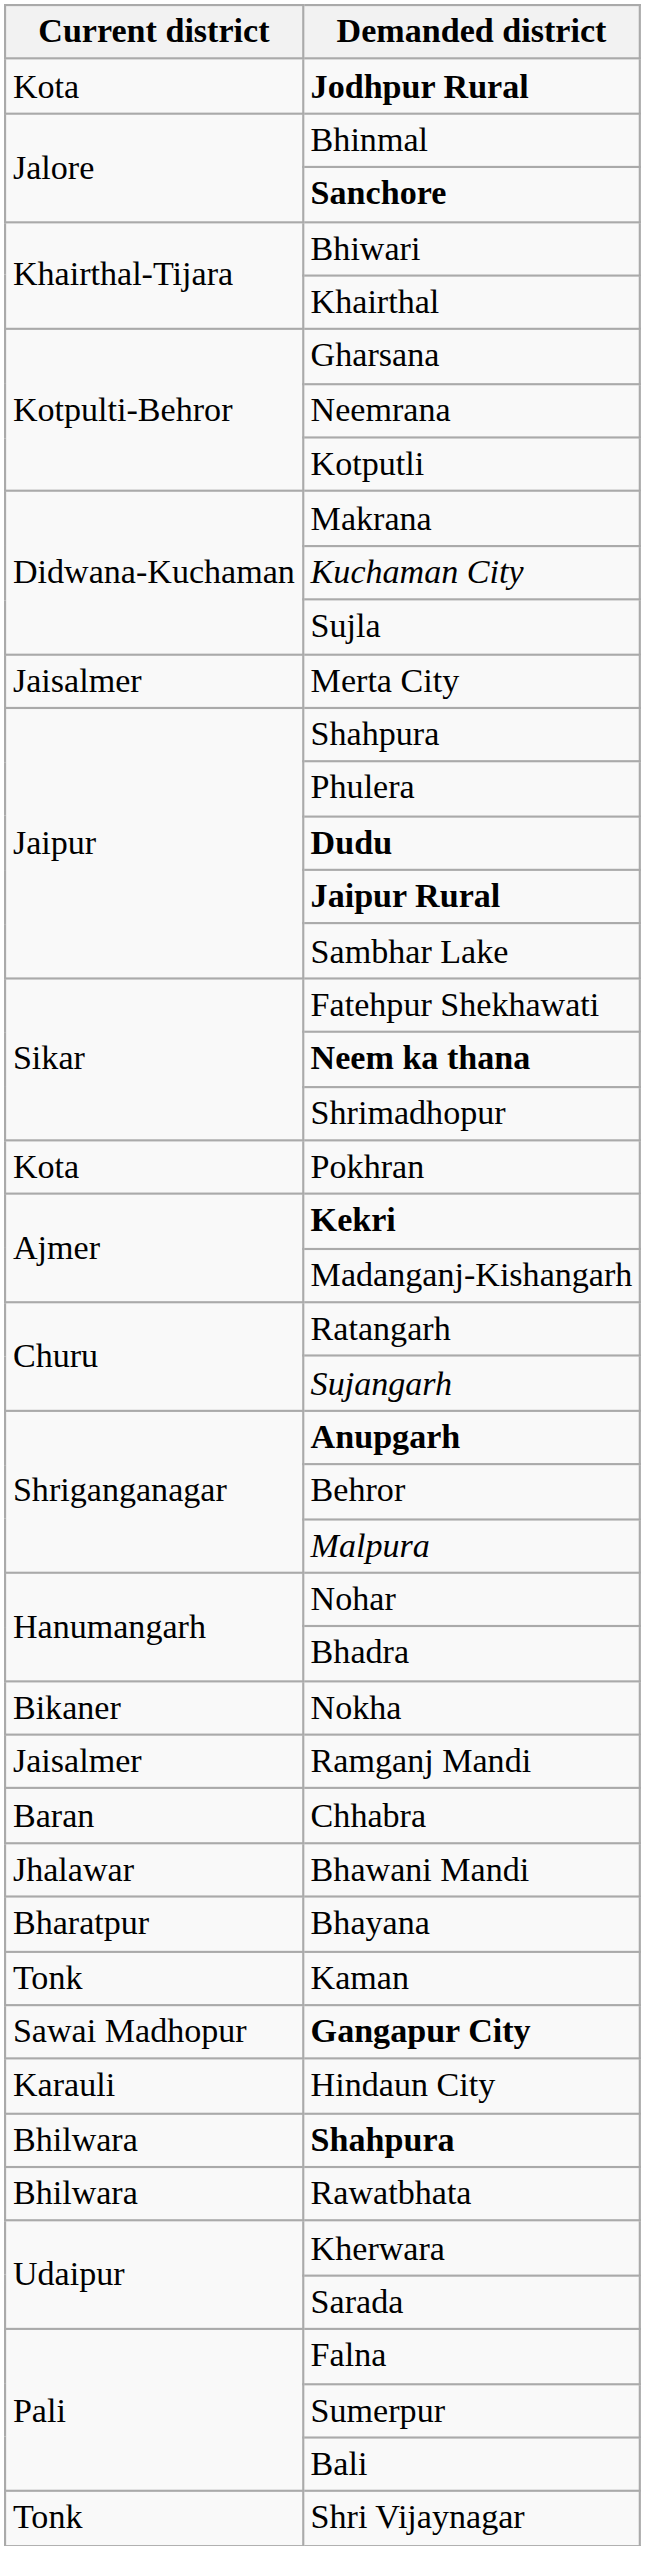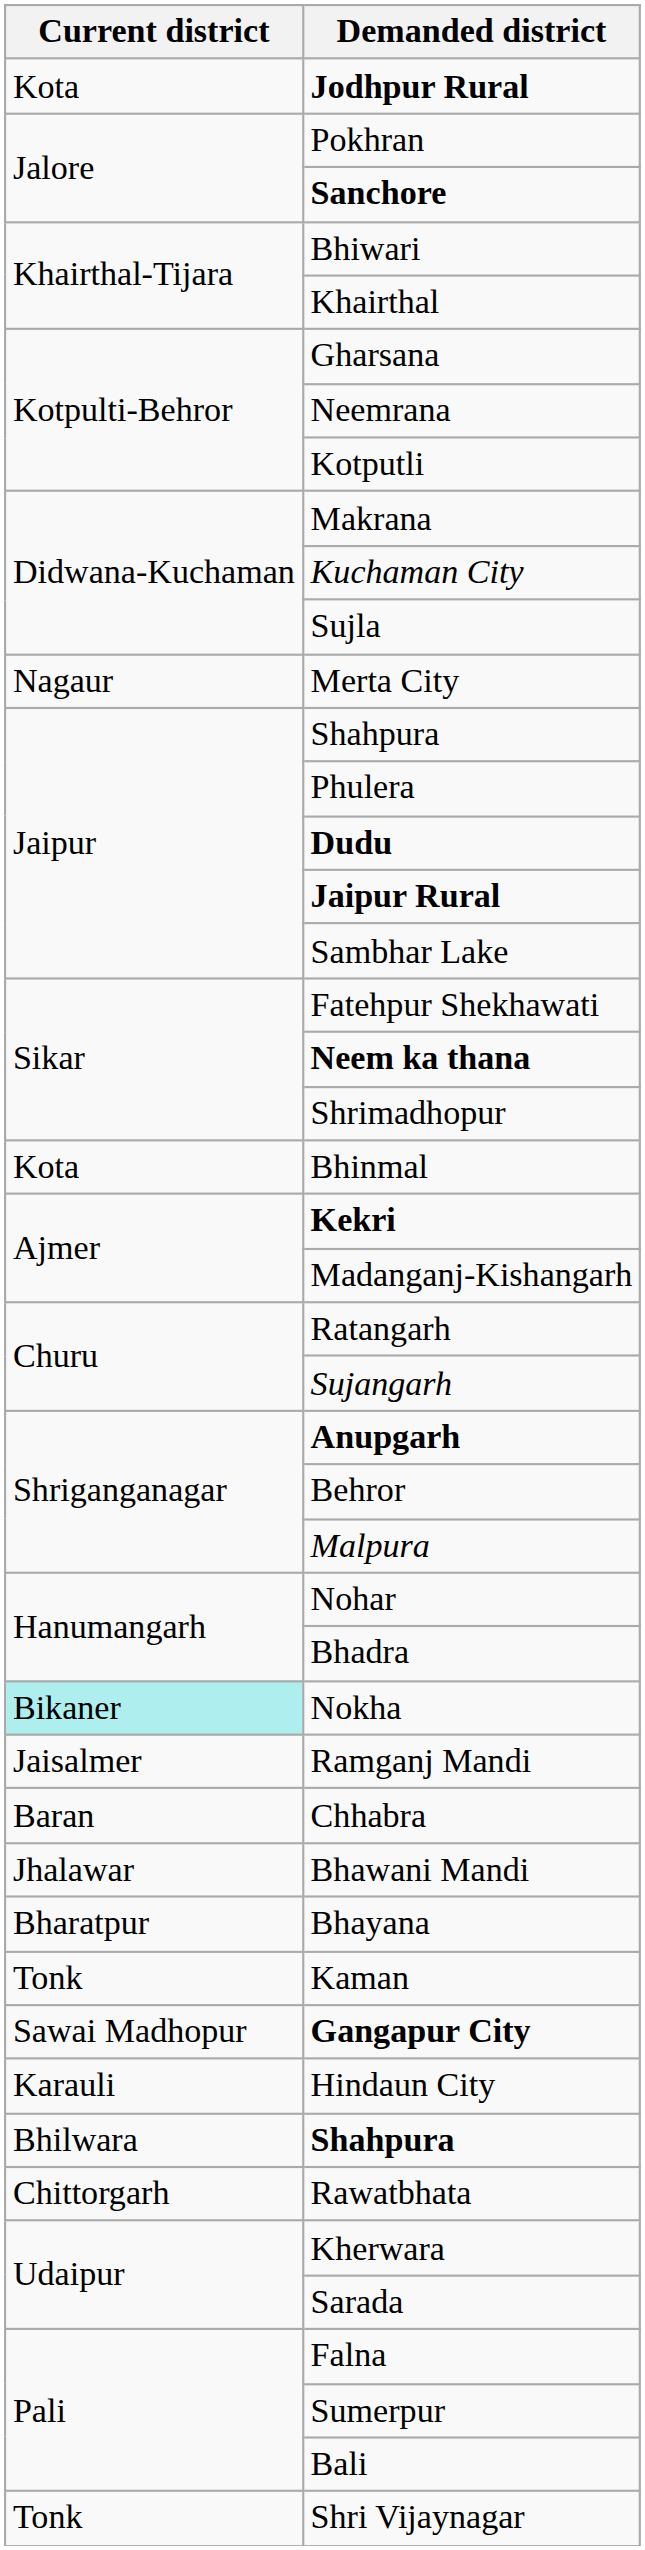(369, 139) Bhinmal -> (367, 139) Pokhran
(77, 680) Jaisalmer -> (63, 680) Nagaur
(367, 1166) Pokhran -> (369, 1166) Bhinmal
(67, 1707) no background -> (67, 1707) paleturquoise background
(75, 2193) Bhilwara -> (91, 2193) Chittorgarh
